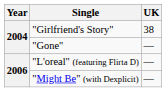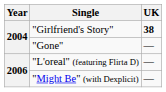(149, 29) normal -> (149, 29) bold
